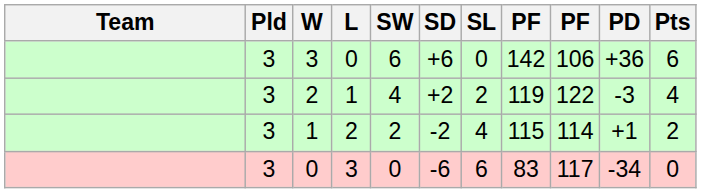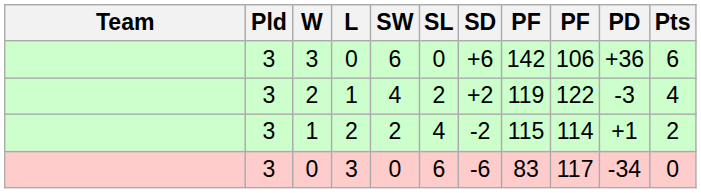columns swapped: (481, 22) <-> (440, 22)
